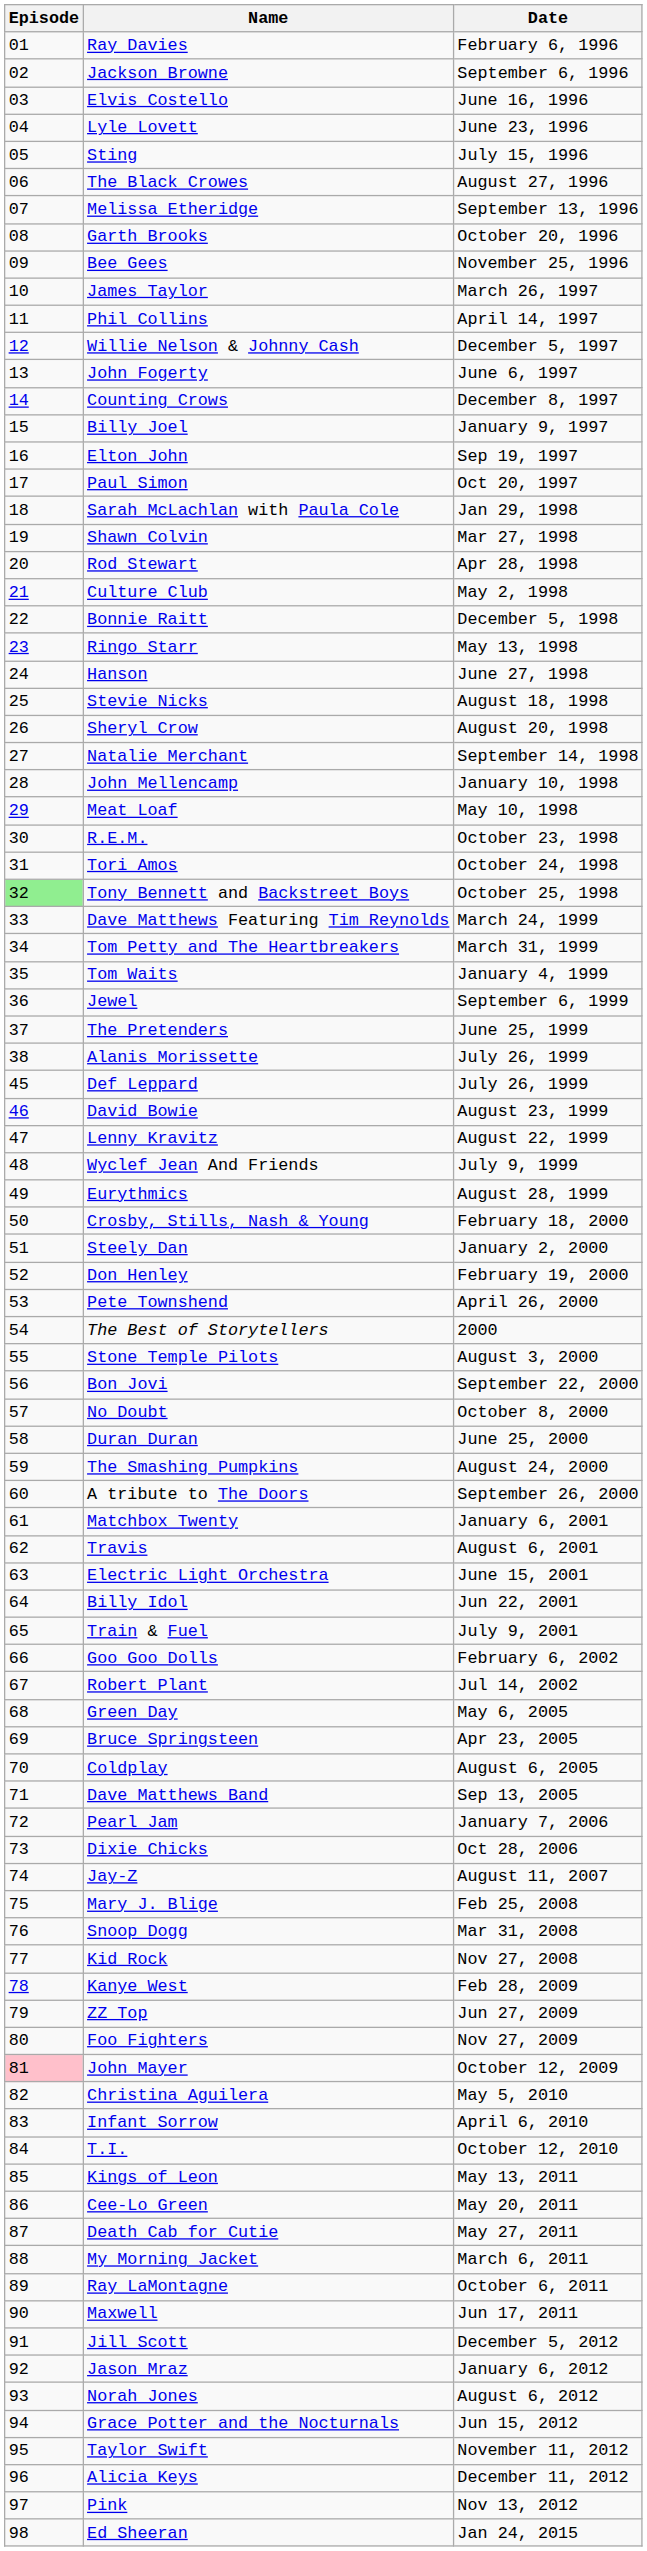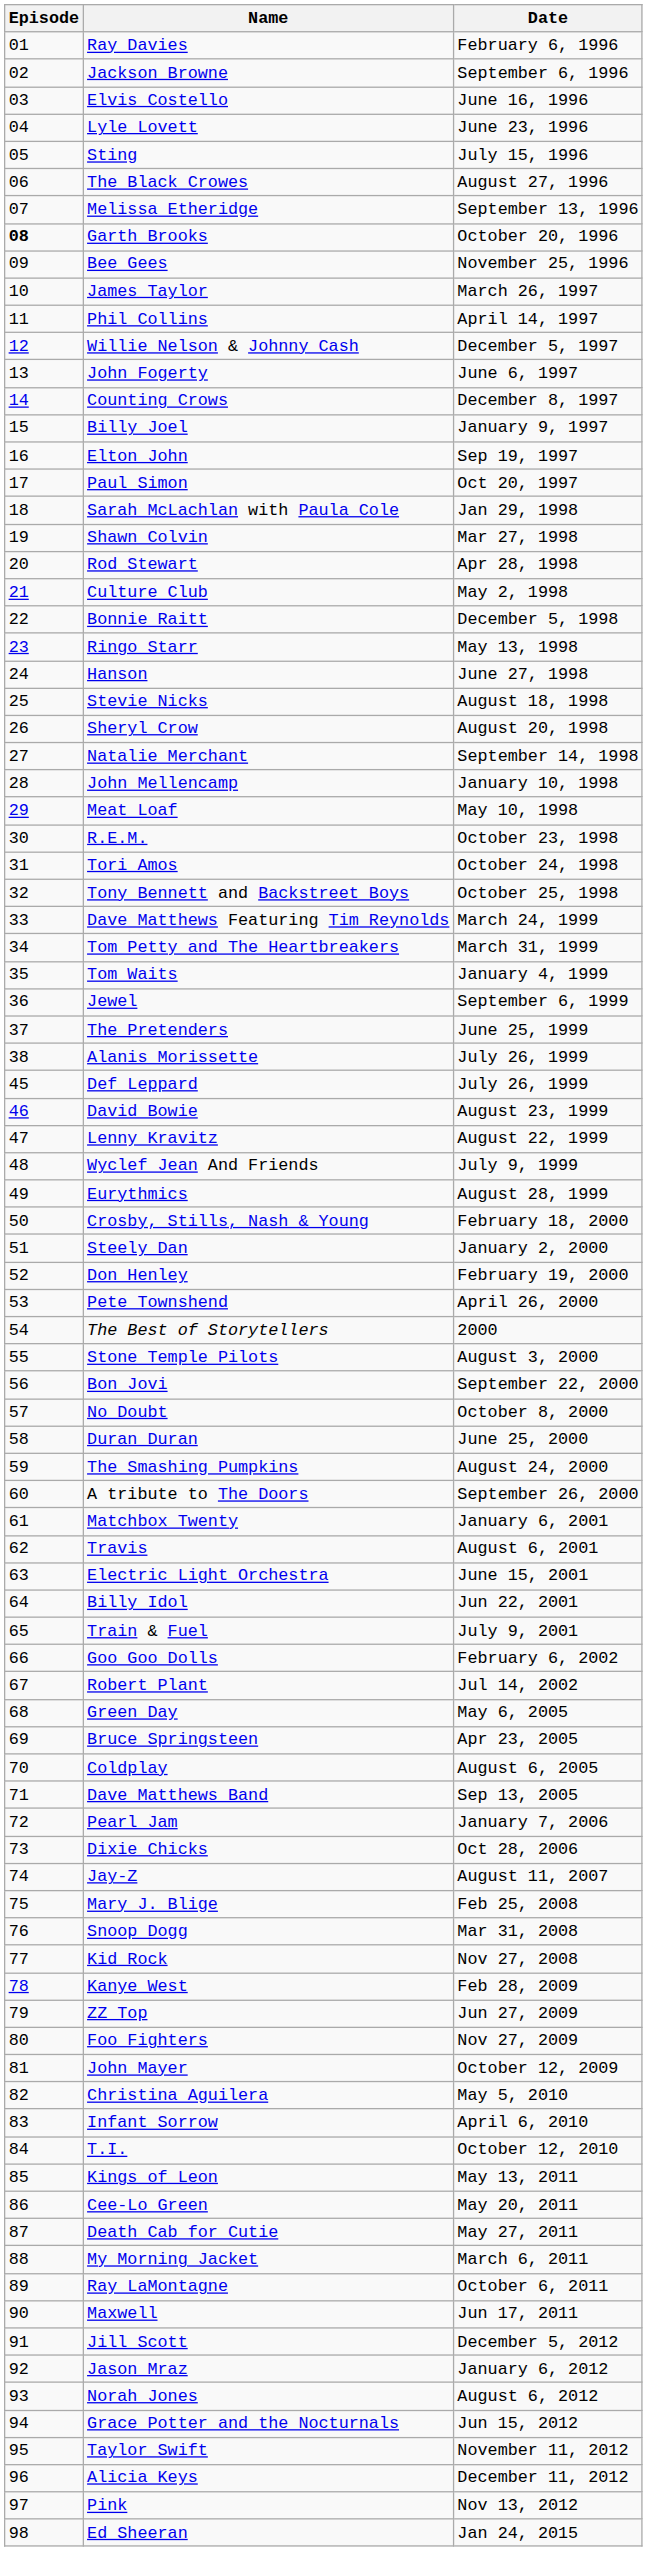(19, 237) normal -> (19, 237) bold
(19, 893) lightgreen background -> (19, 893) no background
(19, 2068) pink background -> (19, 2068) no background
